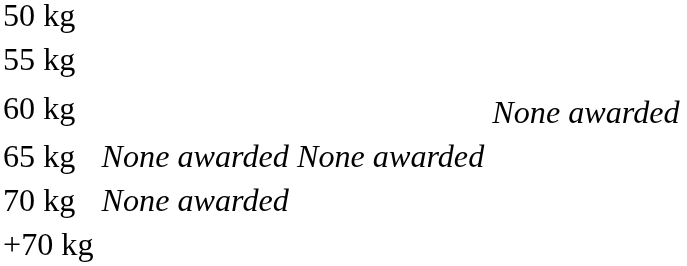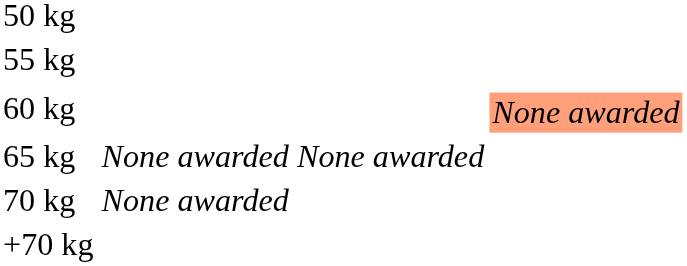(586, 112) no background -> (586, 112) lightsalmon background
